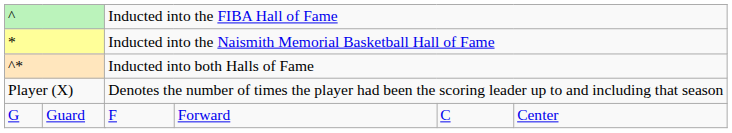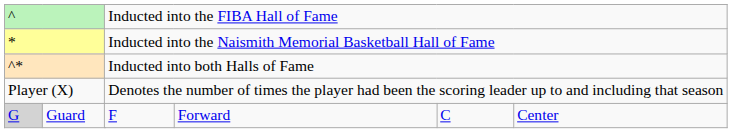(14, 115) no background -> (14, 115) lightgrey background
